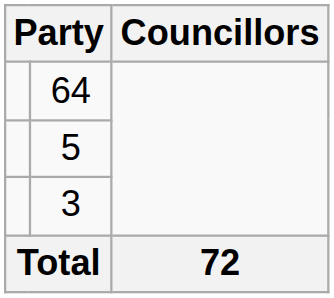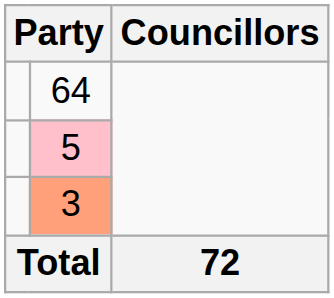(71, 147) no background -> (71, 147) pink background
(71, 205) no background -> (71, 205) lightsalmon background
